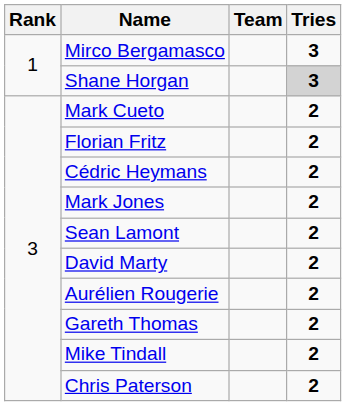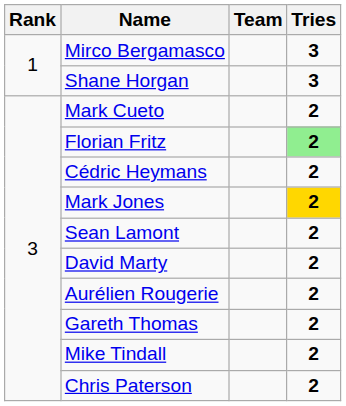(314, 80) lightgrey background -> (314, 80) no background
(314, 141) no background -> (314, 141) lightgreen background
(314, 202) no background -> (314, 202) gold background
